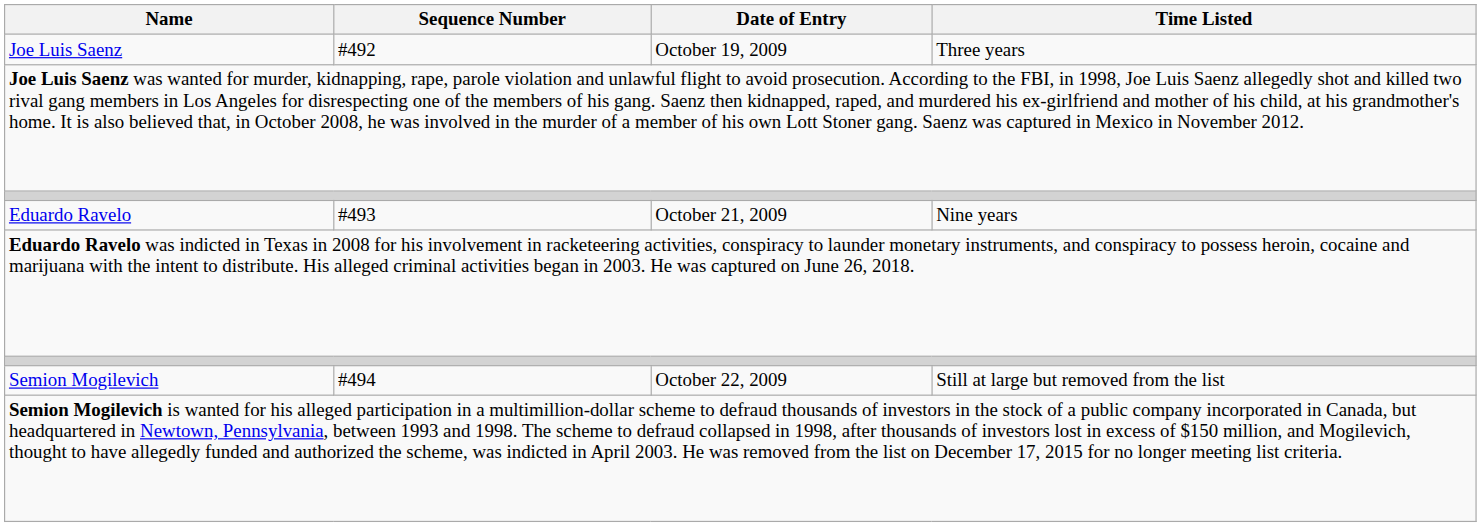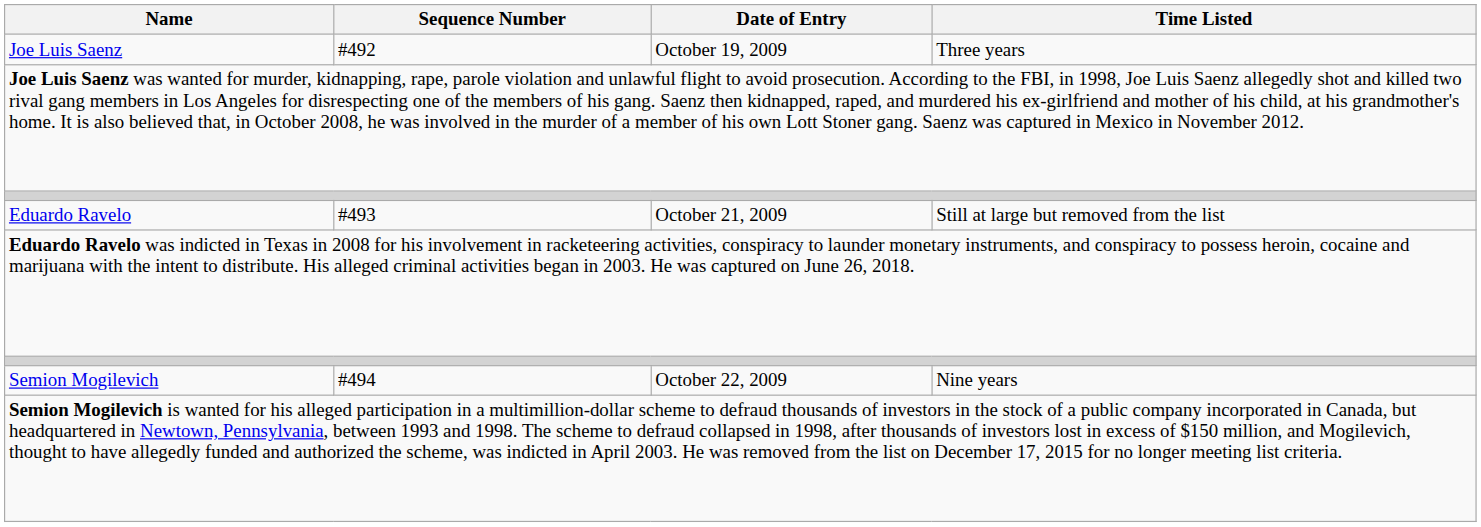(977, 214) Nine years -> (1081, 214) Still at large but removed from the list
(1081, 380) Still at large but removed from the list -> (977, 380) Nine years
